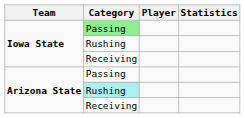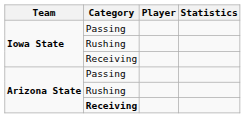(106, 28) lightgreen background -> (106, 28) no background
(106, 90) paleturquoise background -> (106, 90) no background
(111, 105) normal -> (111, 105) bold
